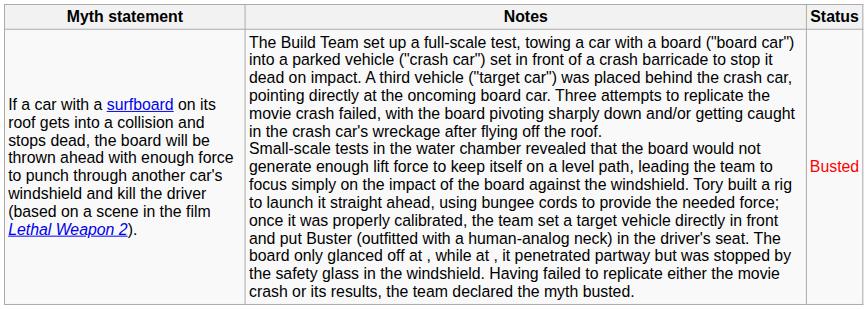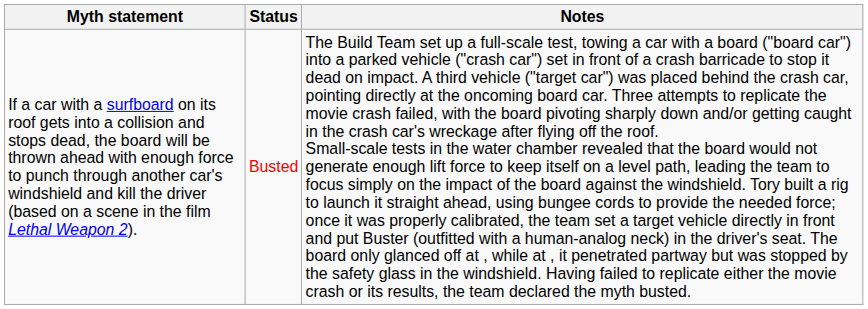columns swapped: (835, 17) <-> (526, 17)
